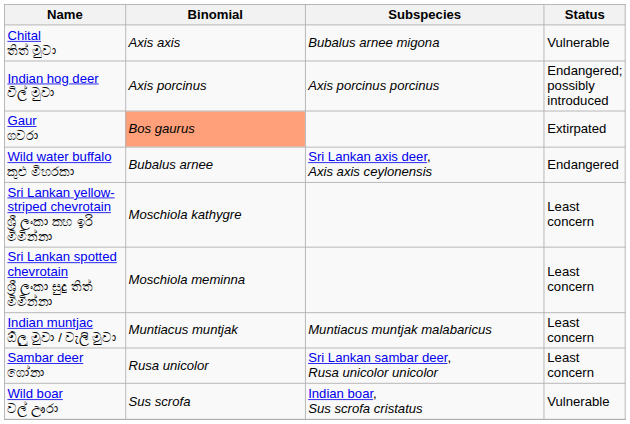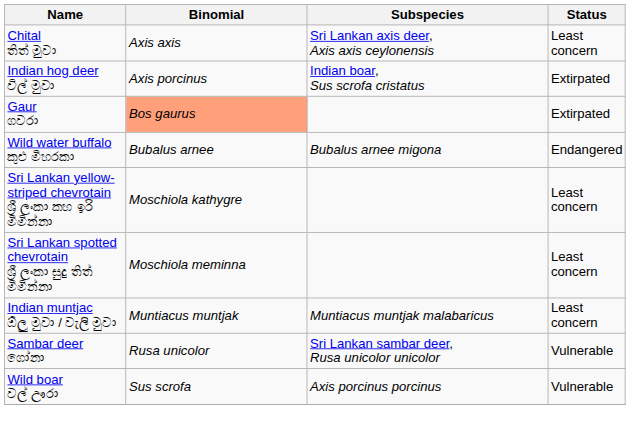(374, 43) Bubalus arnee migona -> (372, 43) Sri Lankan axis deer, Axis axis ceylonensis
(578, 43) Vulnerable -> (574, 43) Least concern
(374, 86) Axis porcinus porcinus -> (367, 78) Indian boar, Sus scrofa cristatus
(585, 86) Endangered; possibly introduced -> (580, 78) Extirpated
(370, 164) Sri Lankan axis deer, Axis axis ceylonensis -> (376, 149) Bubalus arnee migona
(571, 365) Least concern -> (582, 351) Vulnerable
(365, 401) Indian boar, Sus scrofa cristatus -> (376, 386) Axis porcinus porcinus
